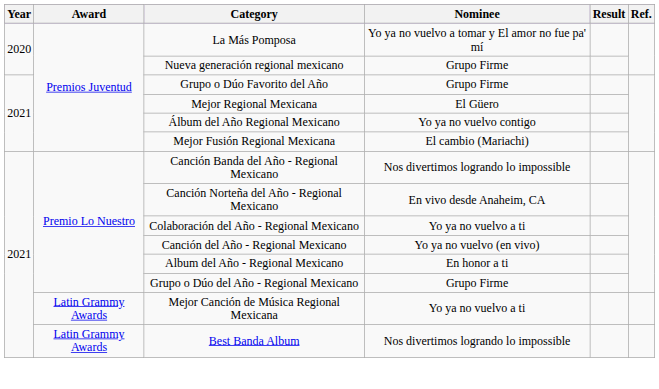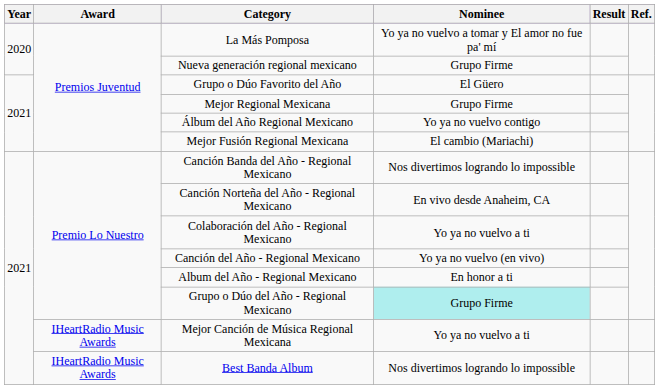(477, 84) Grupo Firme -> (482, 84) El Güero
(477, 103) El Güero -> (482, 103) Grupo Firme
(477, 282) no background -> (482, 303) paleturquoise background
(89, 308) Latin Grammy Awards -> (98, 335) IHeartRadio Music Awards
(89, 341) Latin Grammy Awards -> (98, 368) IHeartRadio Music Awards
